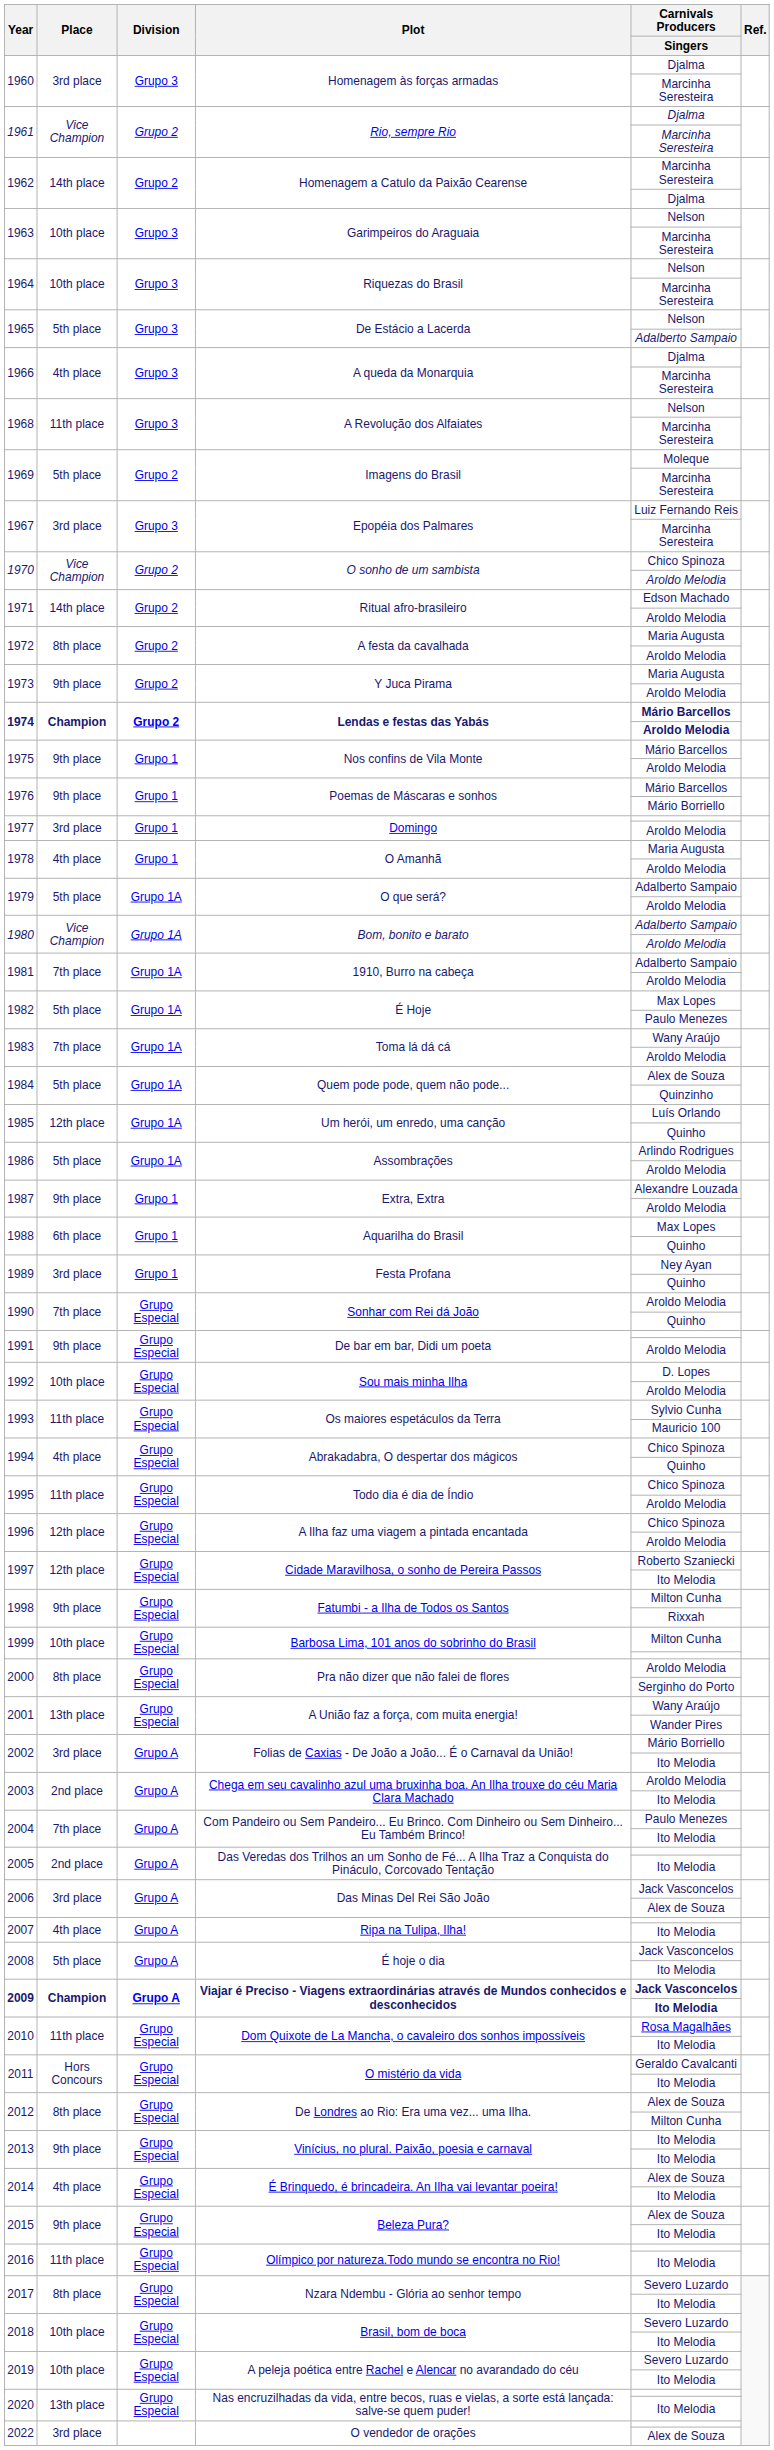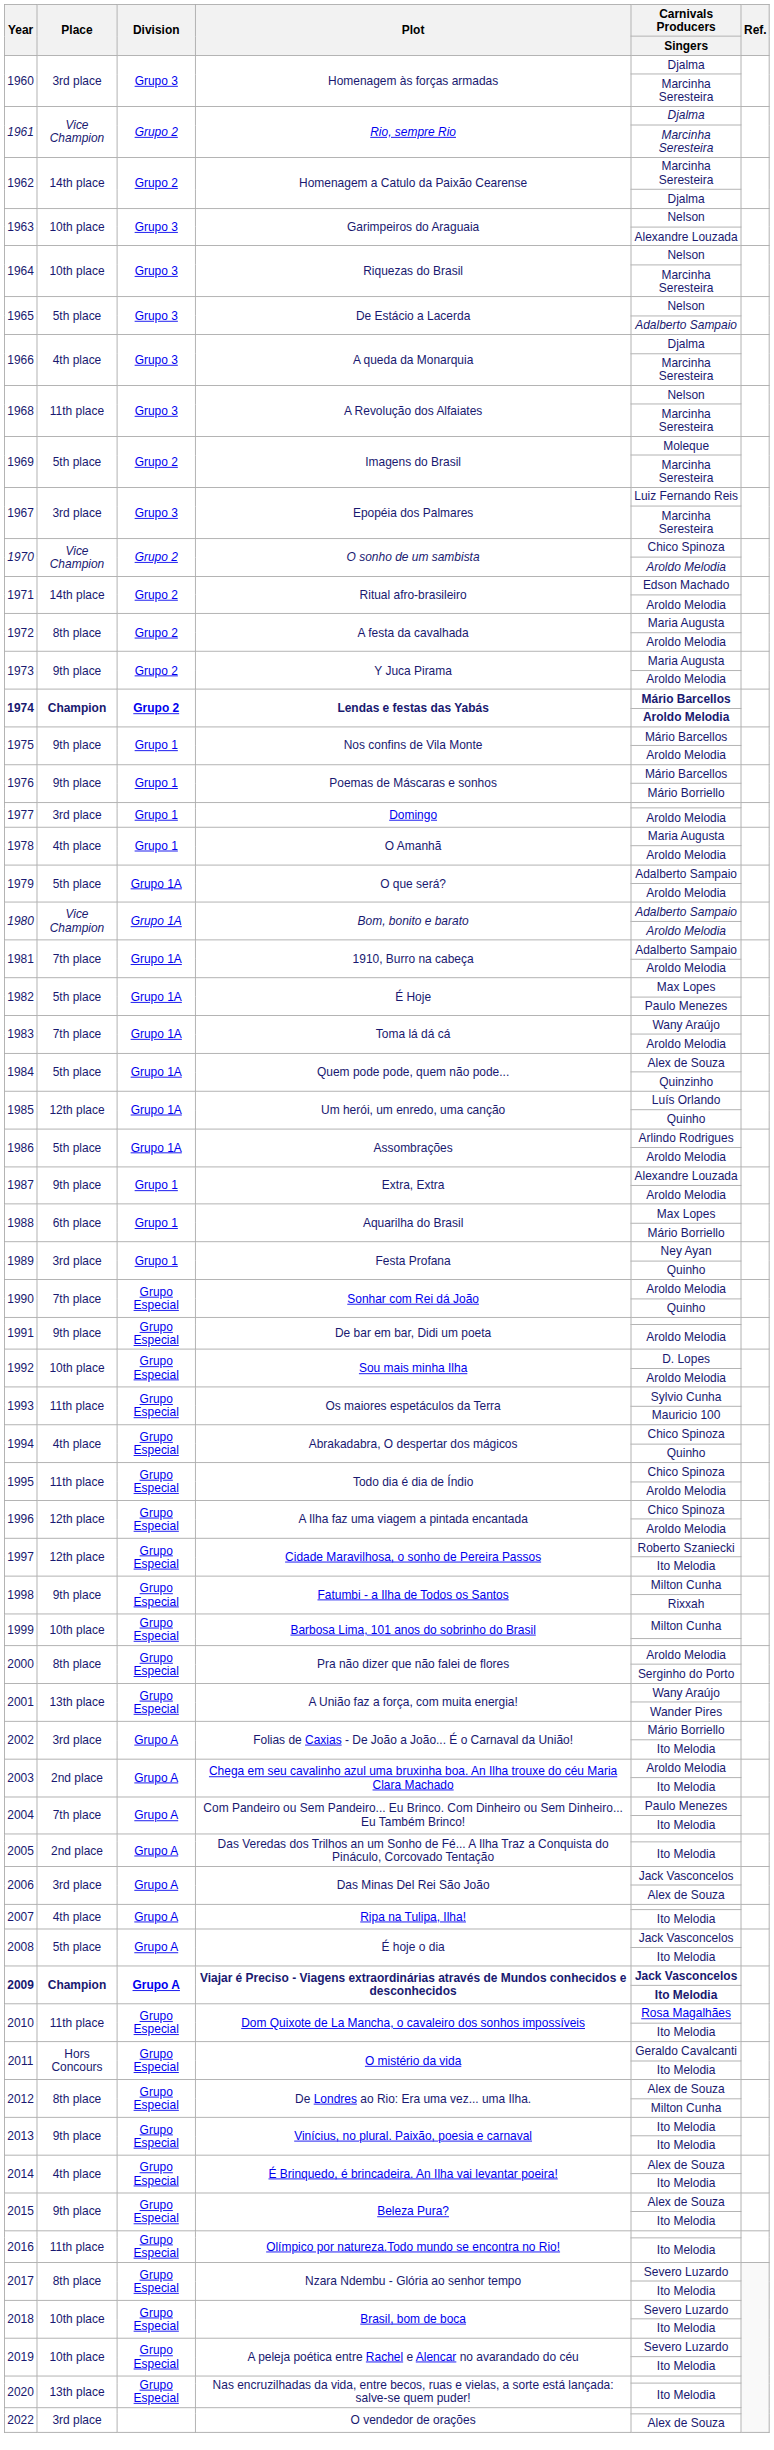(686, 243) Marcinha Seresteira -> (686, 236) Alexandre Louzada
(686, 1245) Quinho -> (686, 1232) Mário Borriello
